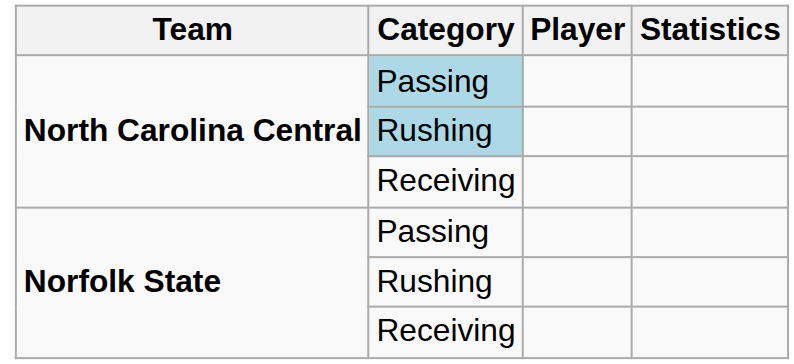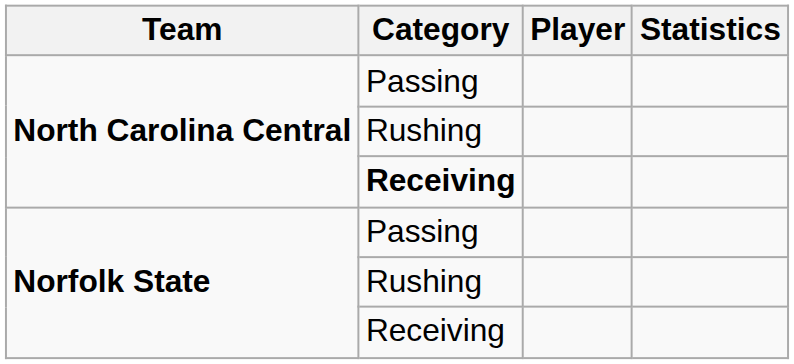(433, 80) lightblue background -> (422, 80) no background
(435, 130) lightblue background -> (424, 130) no background
(446, 181) normal -> (441, 181) bold
